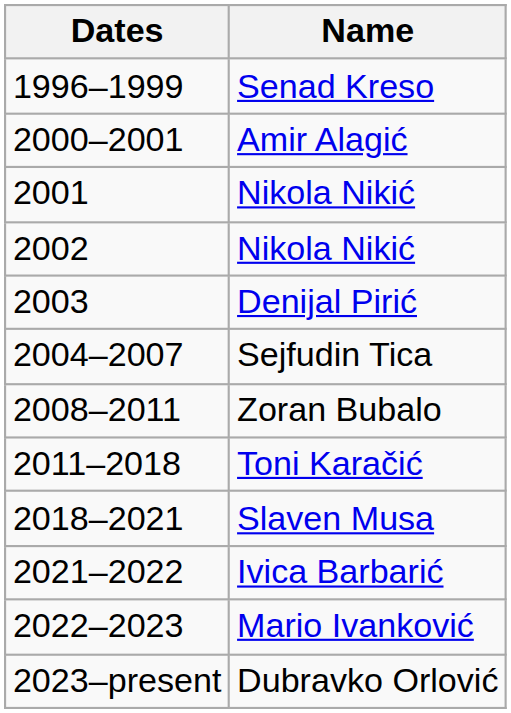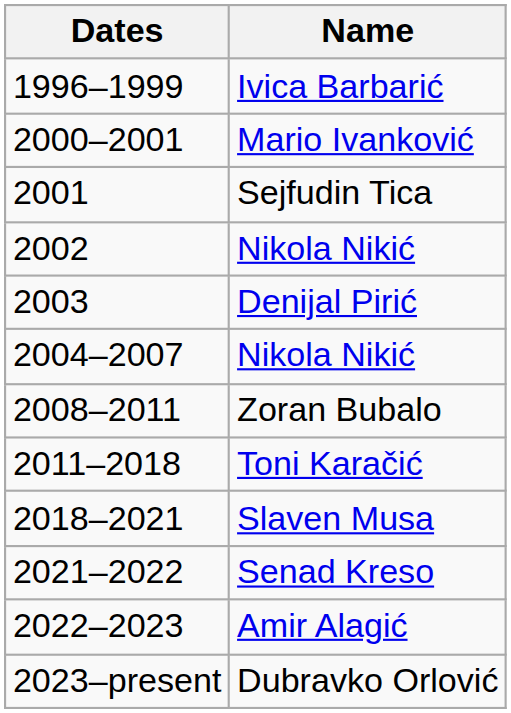(336, 85) Senad Kreso -> (340, 85) Ivica Barbarić
(322, 139) Amir Alagić -> (355, 139) Mario Ivanković
(326, 193) Nikola Nikić -> (335, 193) Sejfudin Tica
(335, 355) Sejfudin Tica -> (326, 355) Nikola Nikić
(340, 572) Ivica Barbarić -> (336, 572) Senad Kreso
(355, 626) Mario Ivanković -> (322, 626) Amir Alagić
